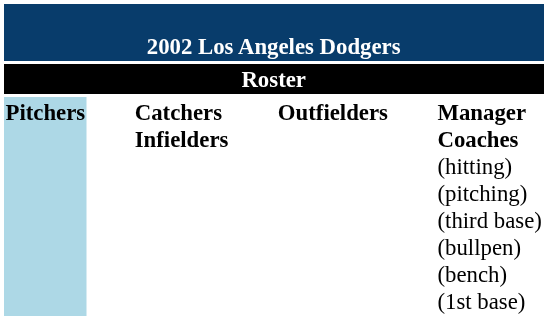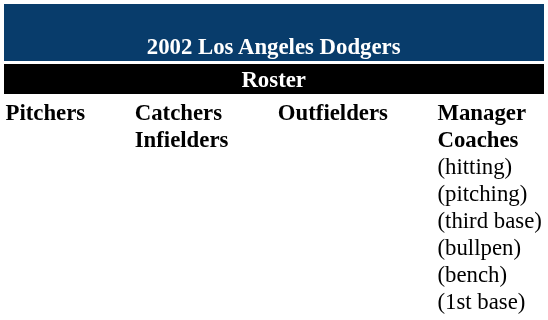(45, 111) lightblue background -> (45, 111) no background
